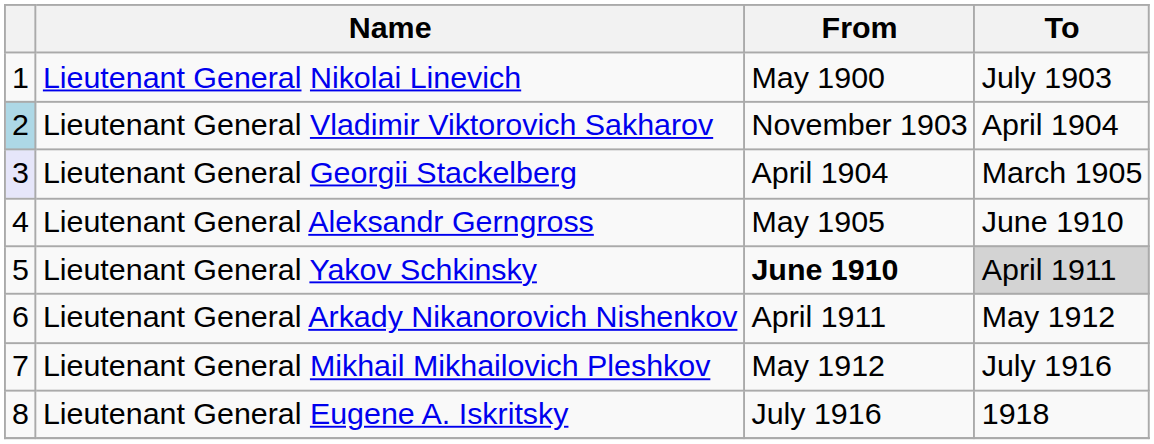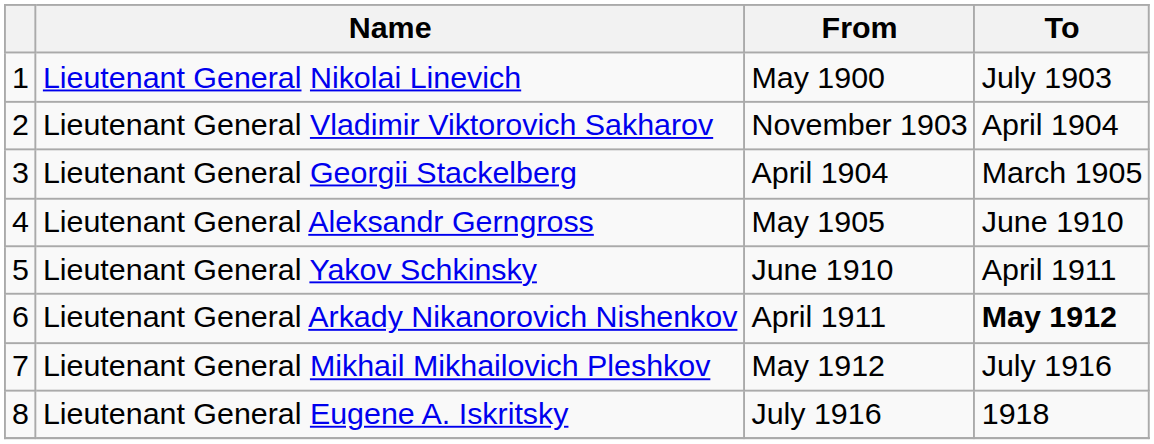(20, 125) lightblue background -> (20, 125) no background
(20, 173) lavender background -> (20, 173) no background
(825, 269) bold -> (822, 269) normal
(1049, 269) lightgrey background -> (1049, 269) no background
(1049, 317) normal -> (1049, 317) bold
